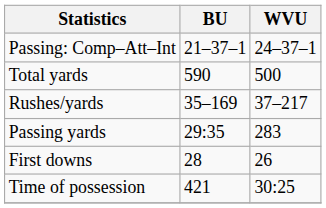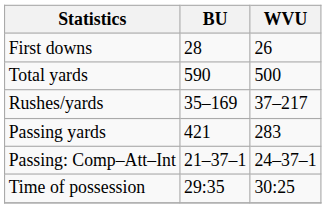rows swapped: (50, 160) <-> (92, 47)
(204, 132) 29:35 -> (197, 132) 421
(197, 188) 421 -> (204, 188) 29:35
